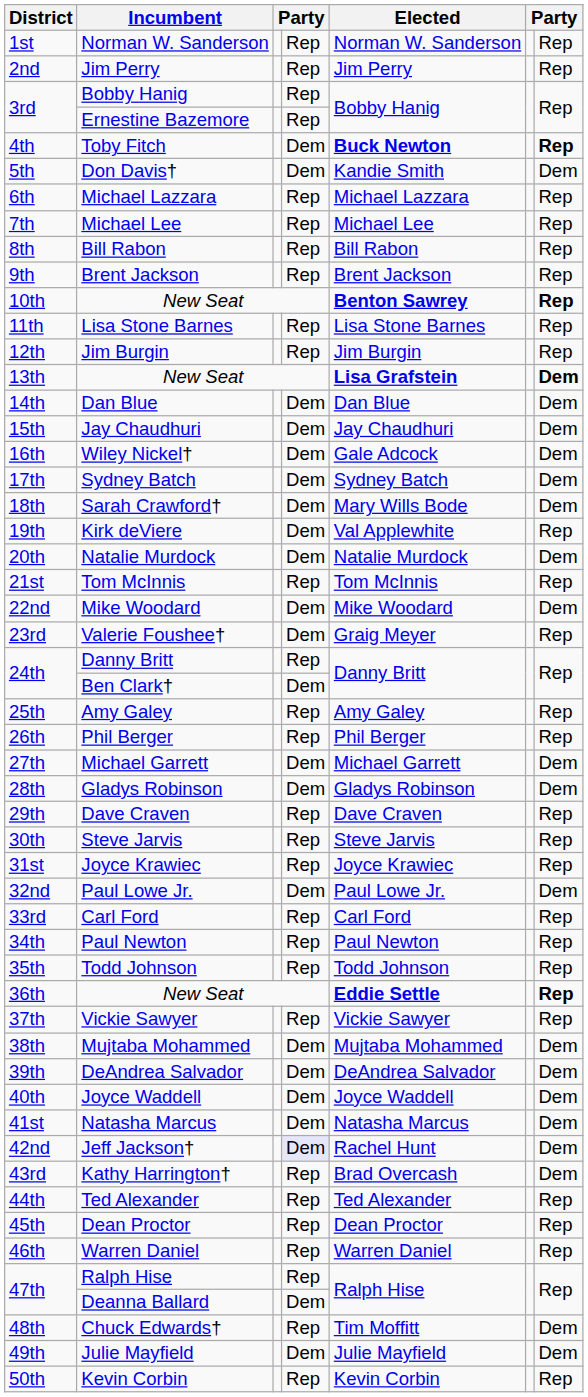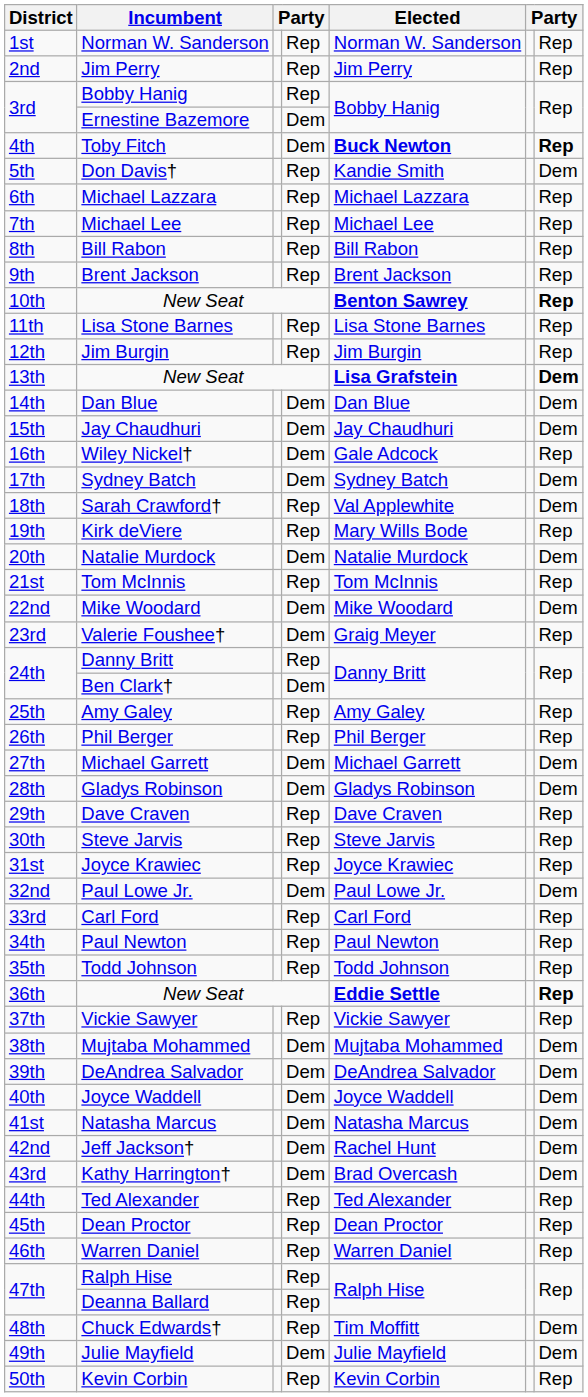(303, 120) Rep -> (306, 120) Dem
(306, 171) Dem -> (303, 171) Rep
(558, 454) Dem -> (555, 454) Rep
(306, 505) Dem -> (303, 505) Rep
(401, 505) Mary Wills Bode -> (394, 505) Val Applewhite
(306, 531) Dem -> (303, 531) Rep
(394, 531) Val Applewhite -> (401, 531) Mary Wills Bode
(306, 1148) lavender background -> (306, 1148) no background
(303, 1173) Rep -> (306, 1173) Dem
(306, 1302) Dem -> (303, 1302) Rep
